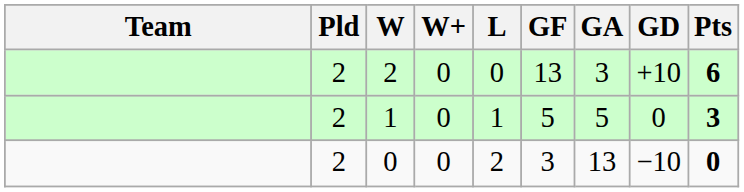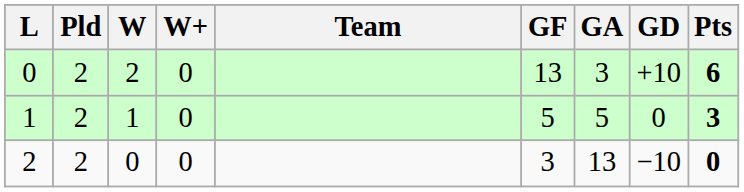columns swapped: (158, 27) <-> (497, 27)
